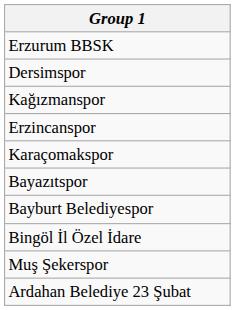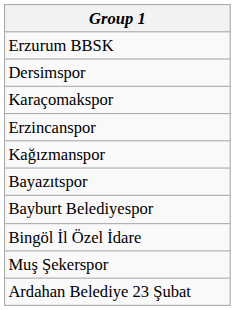(57, 100) Kağızmanspor -> (61, 100) Karaçomakspor
(61, 154) Karaçomakspor -> (57, 154) Kağızmanspor
